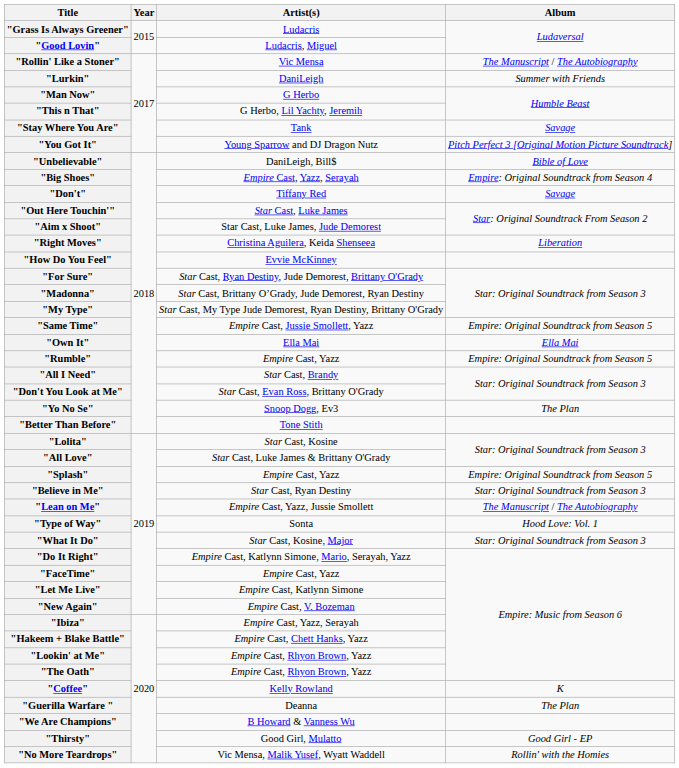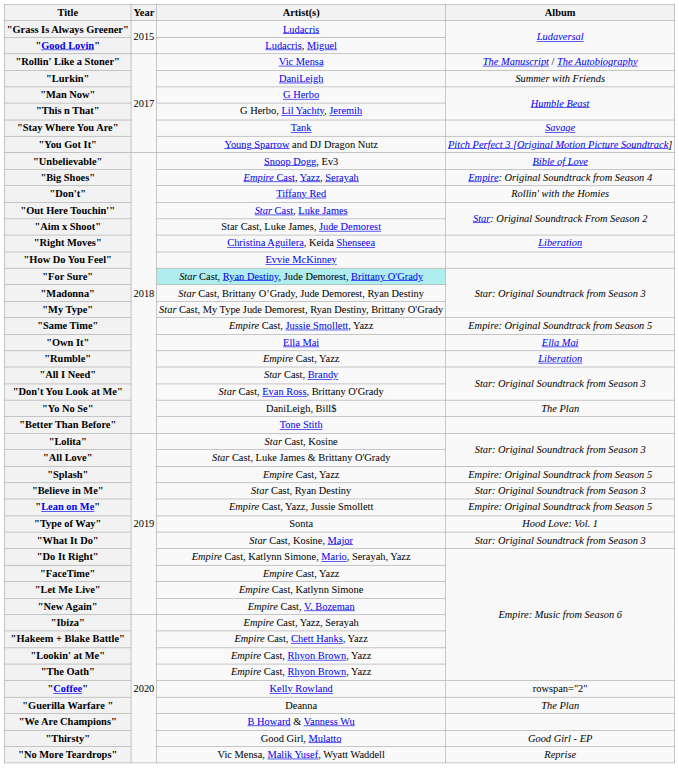(301, 161) DaniLeigh, Bill$ -> (301, 161) Snoop Dogg, Ev3
(560, 194) Savage -> (560, 194) Rollin' with the Homies
(301, 276) no background -> (301, 276) paleturquoise background
(560, 359) Empire: Original Soundtrack from Season 5 -> (560, 359) Liberation
(301, 408) Snoop Dogg, Ev3 -> (301, 408) DaniLeigh, Bill$
(560, 507) The Manuscript / The Autobiography -> (560, 507) Empire: Original Soundtrack from Season 5
(560, 688) K -> (560, 688) rowspan="2"
(560, 754) Rollin' with the Homies -> (560, 754) Reprise
